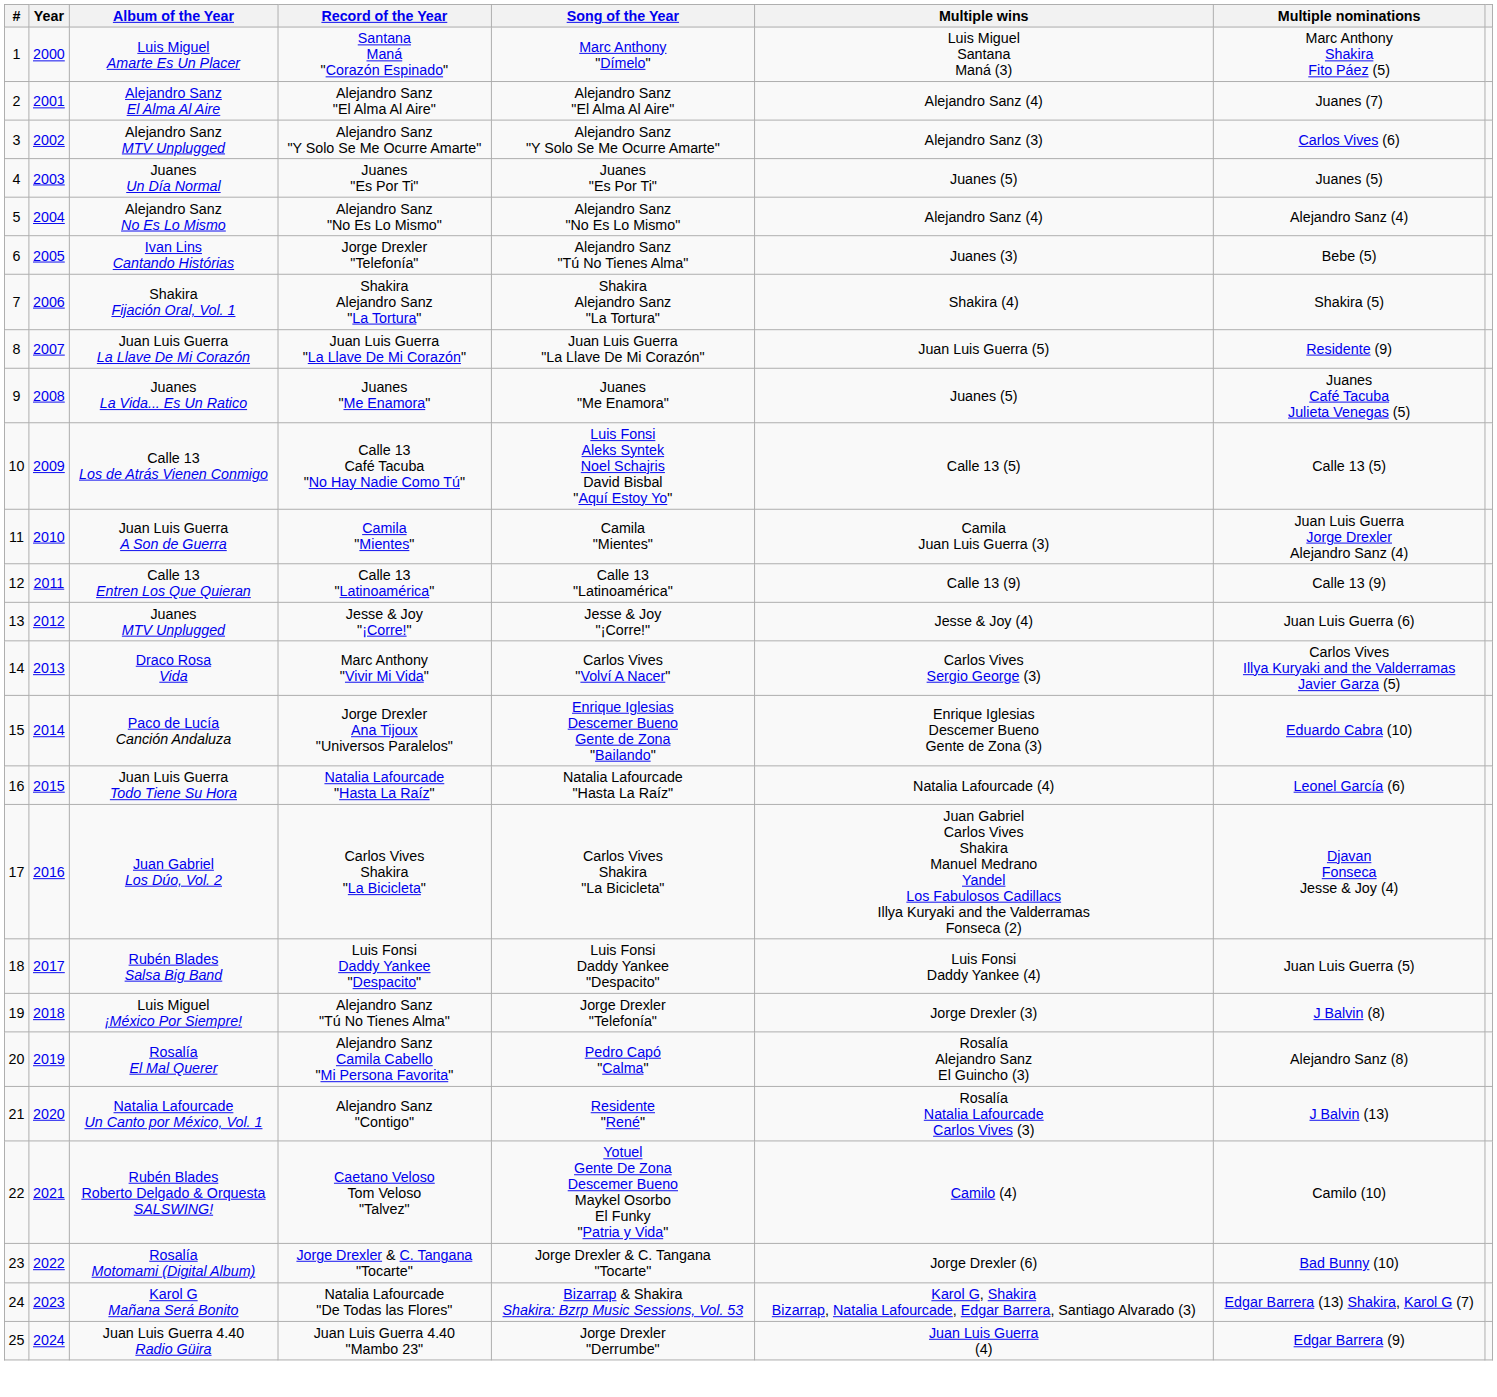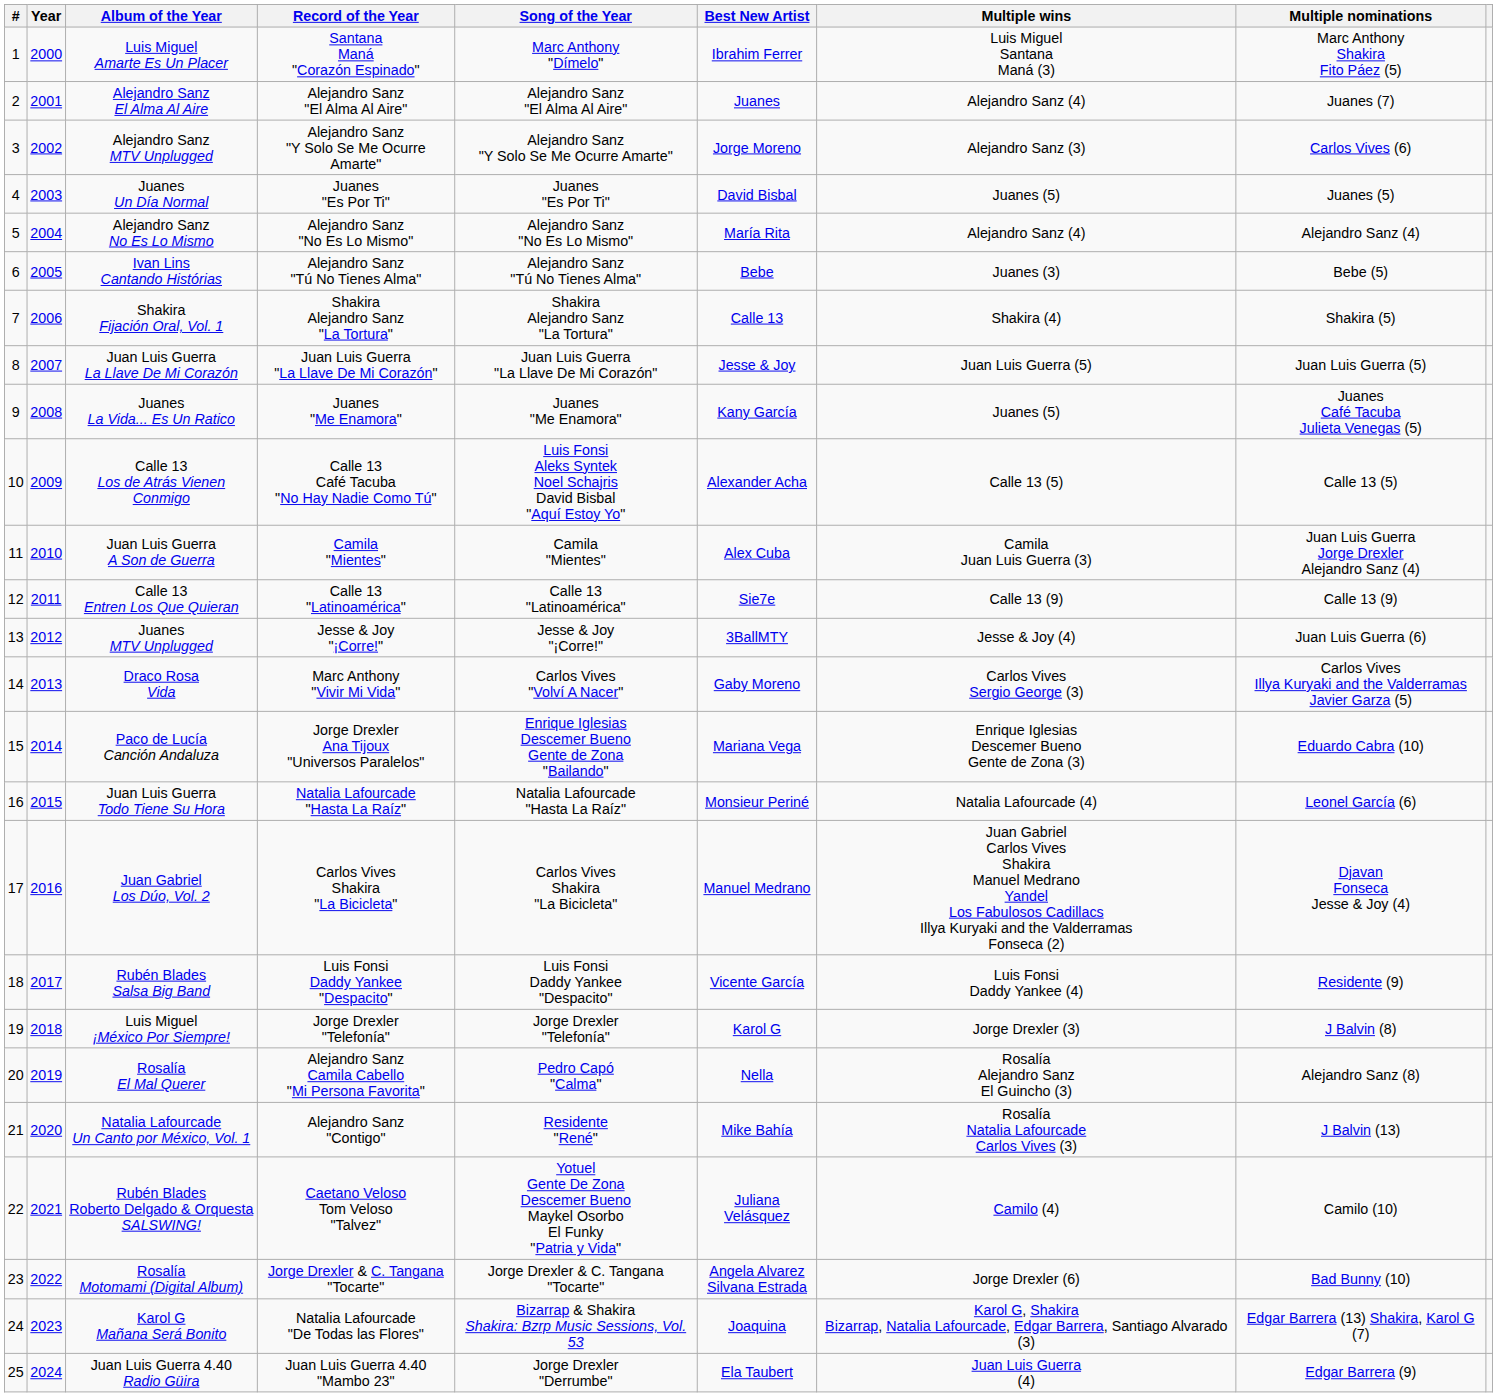+ column: (757, 16)
(384, 256) Jorge Drexler "Telefonía" -> (356, 272) Alejandro Sanz "Tú No Tienes Alma"
(1349, 349) Residente (9) -> (1361, 365) Juan Luis Guerra (5)
(1349, 966) Juan Luis Guerra (5) -> (1361, 982) Residente (9)
(384, 1013) Alejandro Sanz "Tú No Tienes Alma" -> (356, 1029) Jorge Drexler "Telefonía"
